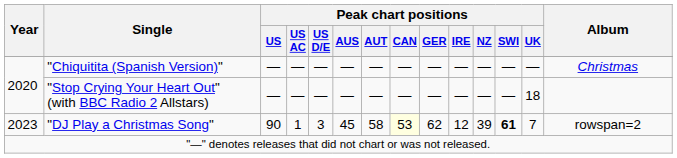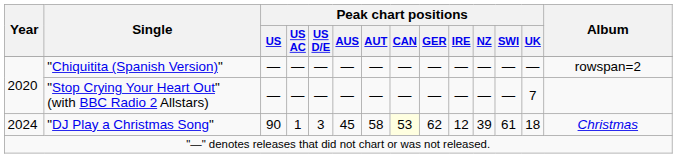(608, 66) Christmas -> (608, 66) rowspan=2
(533, 95) 18 -> (533, 95) 7
(22, 124) 2023 -> (22, 124) 2024
(508, 124) bold -> (508, 124) normal
(533, 124) 7 -> (533, 124) 18
(608, 124) rowspan=2 -> (608, 124) Christmas
